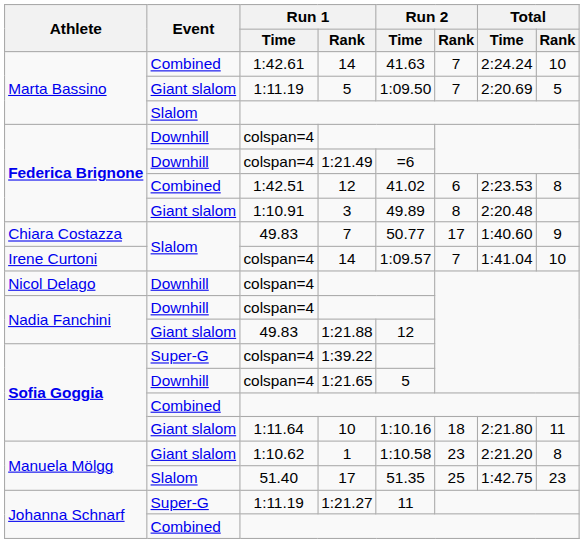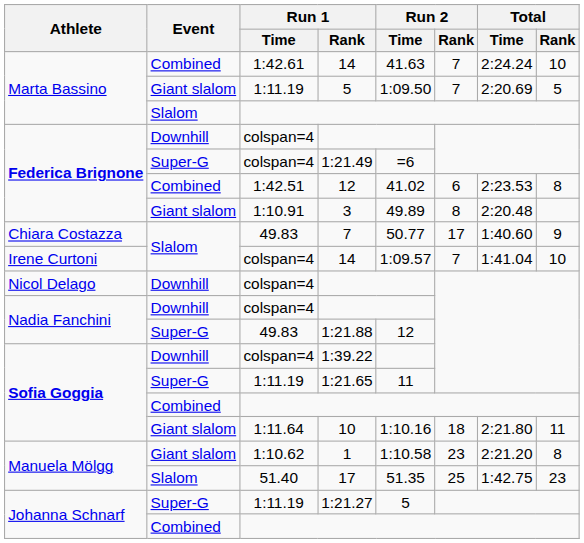(180, 162) Downhill -> (180, 162) Super-G
(193, 332) Giant slalom -> (180, 332) Super-G
(180, 357) Super-G -> (180, 357) Downhill
(180, 381) Downhill -> (180, 381) Super-G
(279, 381) colspan=4 -> (279, 381) 1:11.19
(406, 381) 5 -> (406, 381) 11
(406, 503) 11 -> (406, 503) 5
